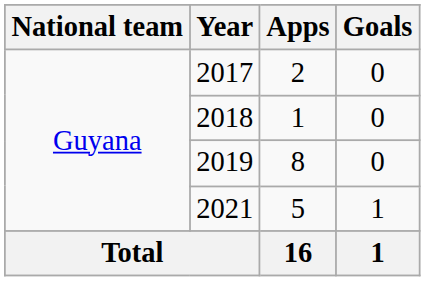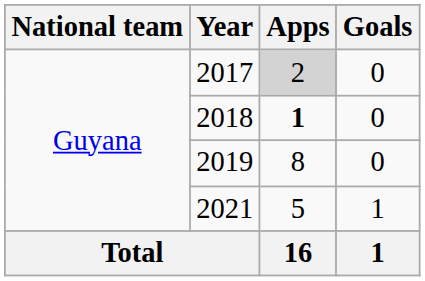(298, 72) no background -> (298, 72) lightgrey background
(298, 117) normal -> (298, 117) bold
